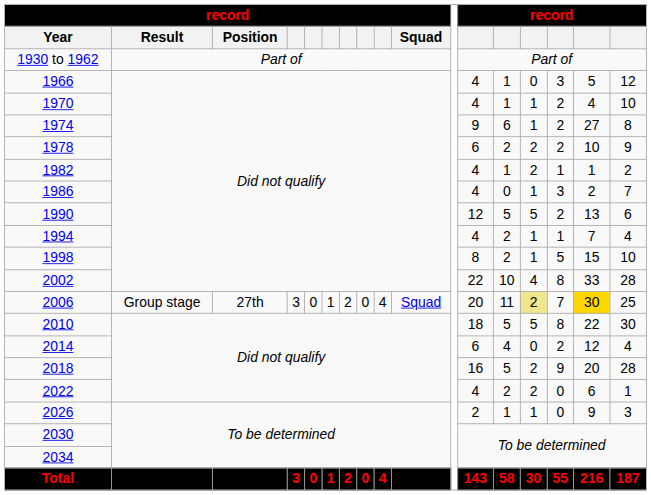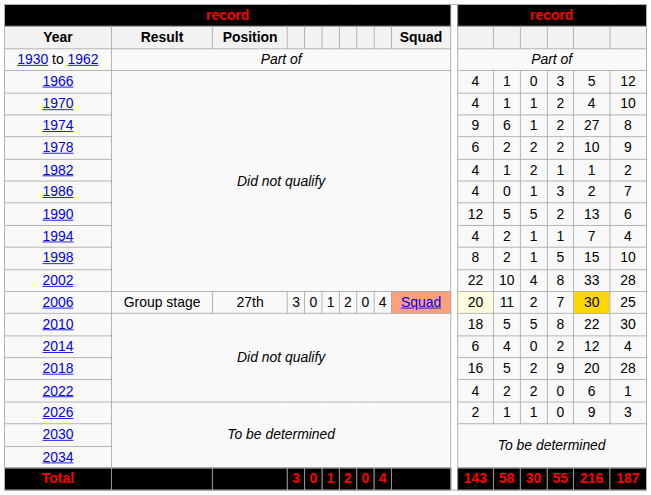(421, 302) no background -> (421, 302) lightsalmon background
(475, 302) no background -> (475, 302) lightyellow background
(534, 302) khaki background -> (534, 302) no background
